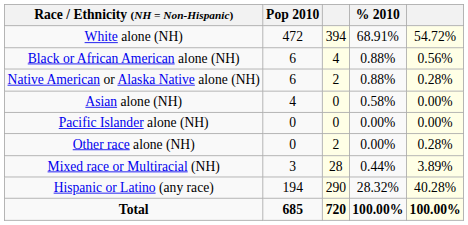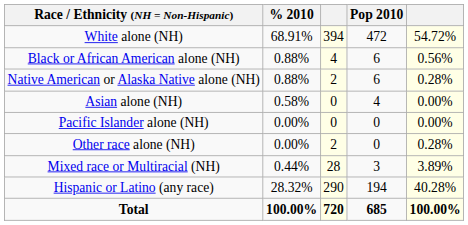columns swapped: (293, 15) <-> (378, 15)
